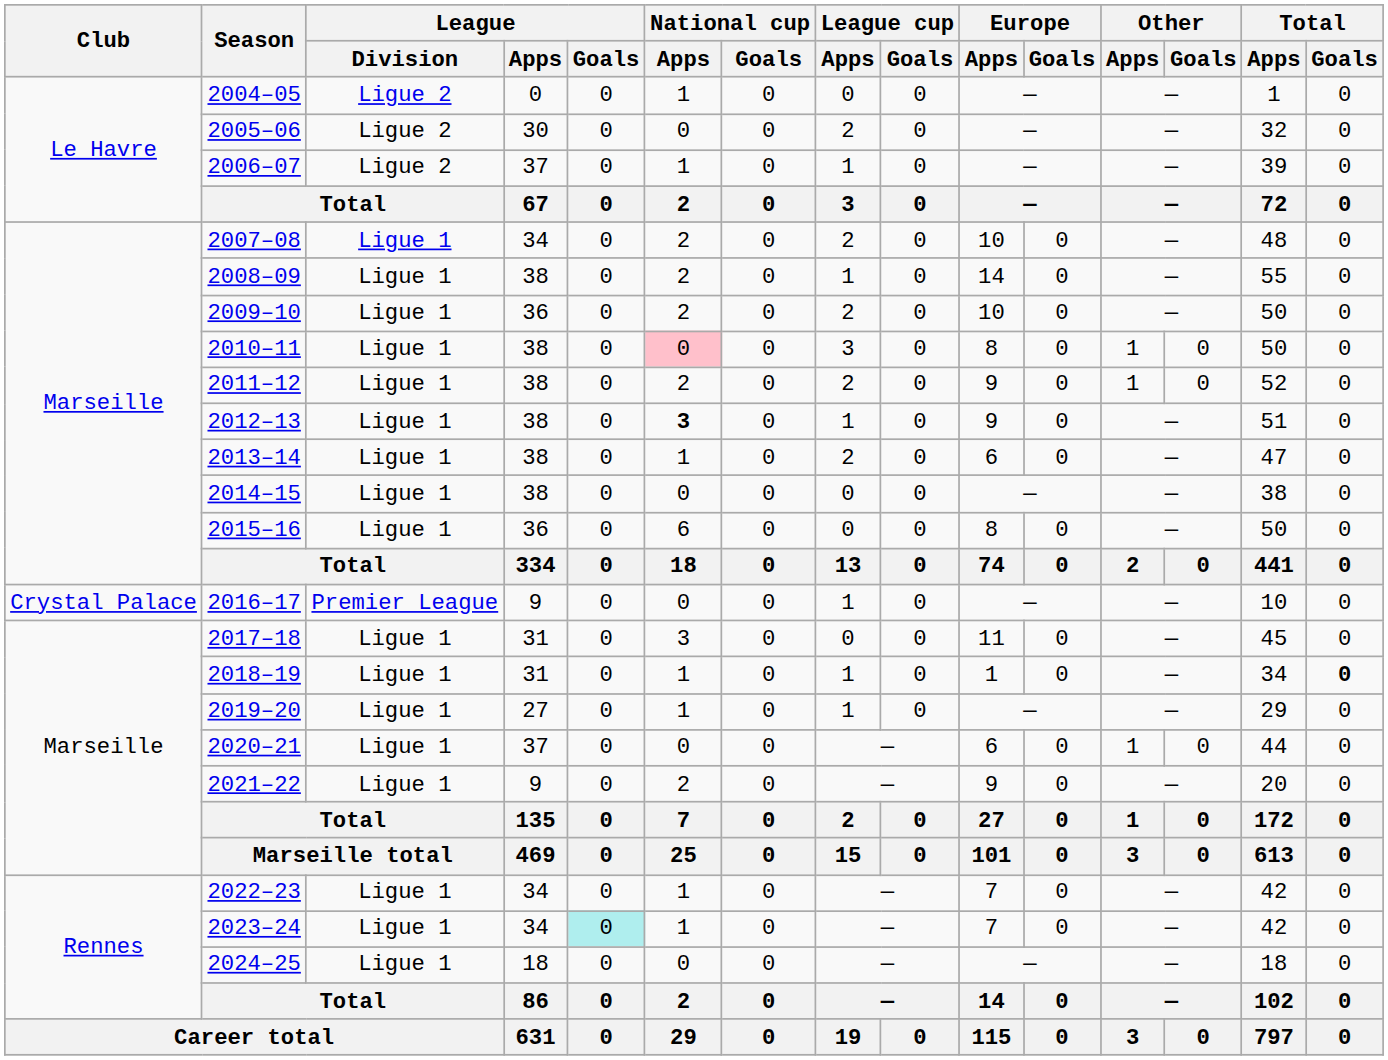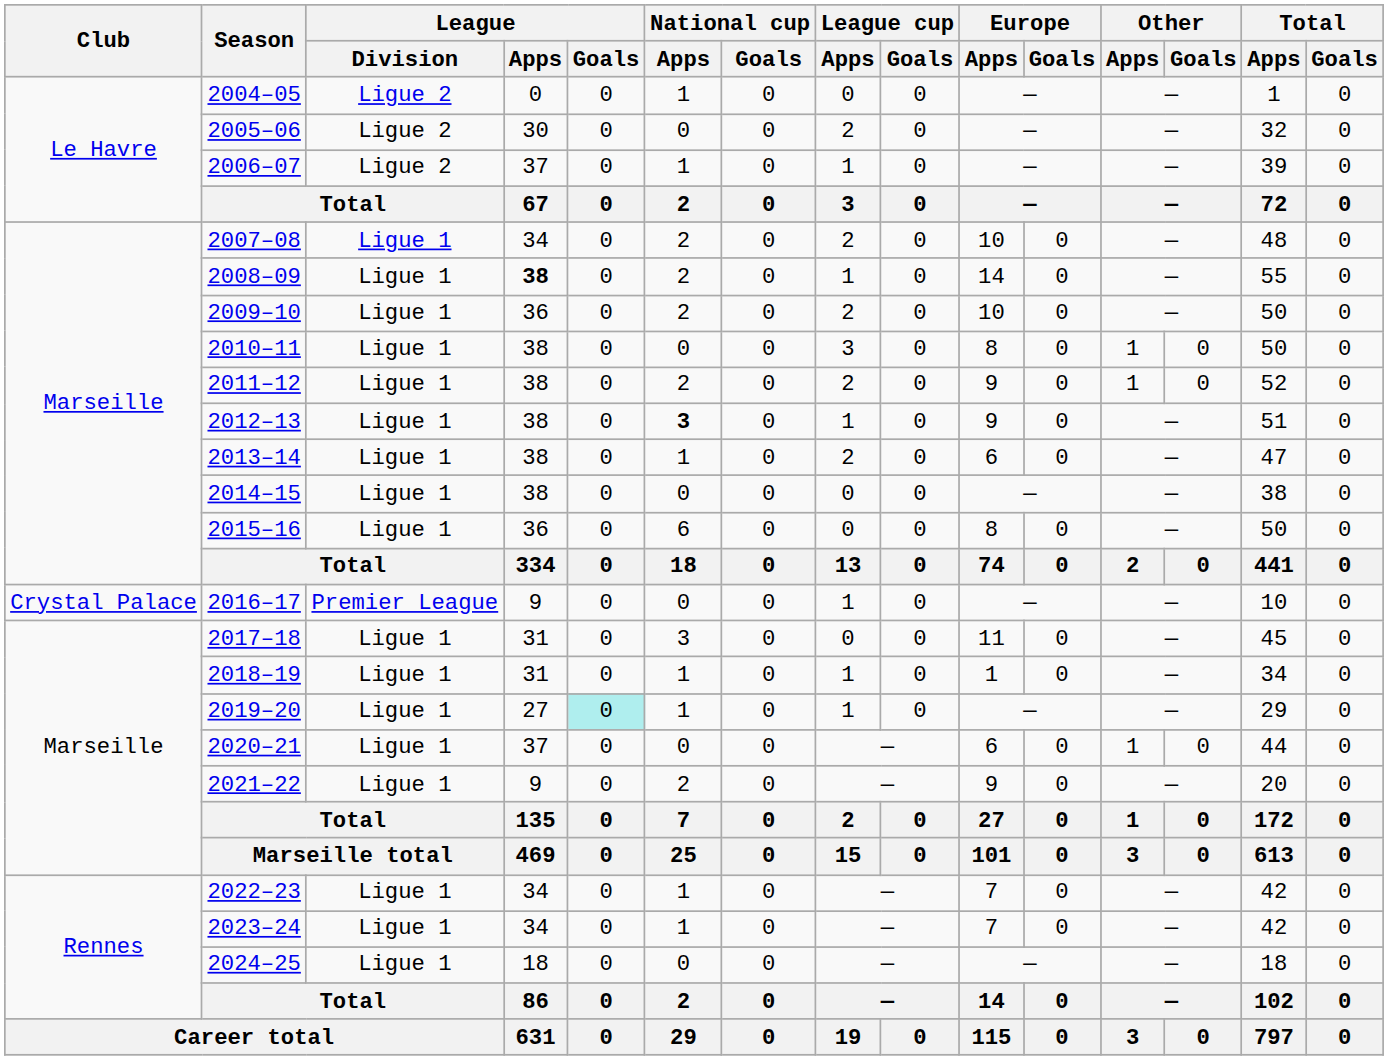(535, 277) normal -> (535, 277) bold
(683, 349) pink background -> (683, 349) no background
(1345, 675) bold -> (1345, 675) normal
(606, 711) no background -> (606, 711) paleturquoise background
(606, 929) paleturquoise background -> (606, 929) no background
